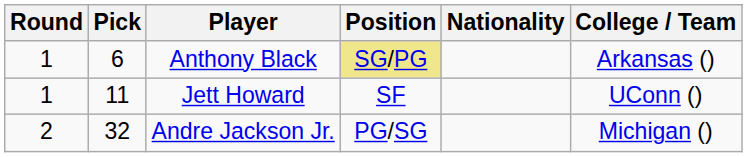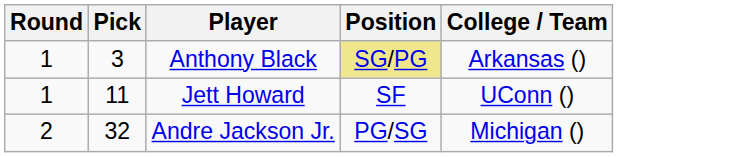- column: (506, 22)
(117, 59) 6 -> (117, 59) 3
